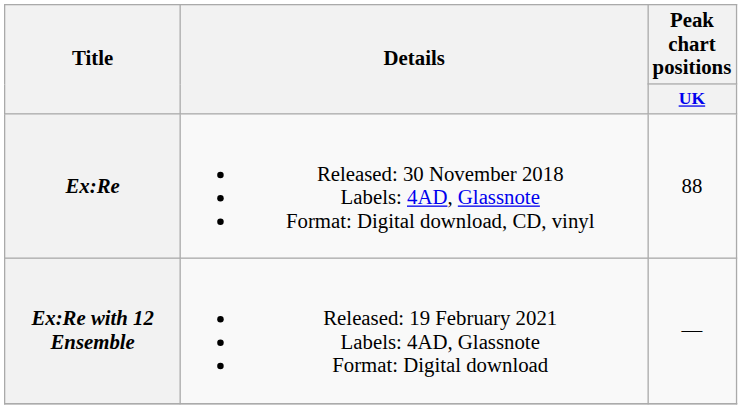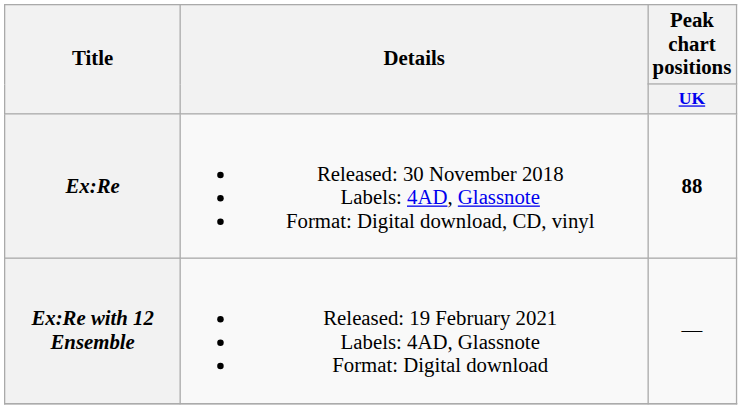(692, 185) normal -> (692, 185) bold
